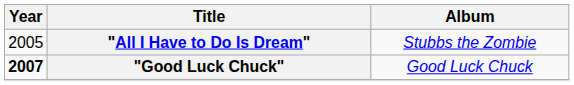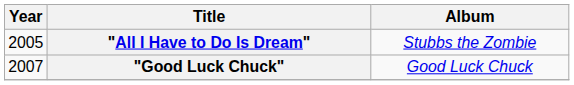(26, 67) bold -> (26, 67) normal
